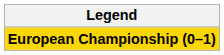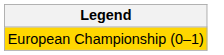(112, 38) bold -> (106, 38) normal
